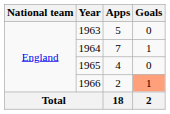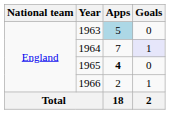(118, 30) no background -> (118, 30) lightblue background
(149, 48) no background -> (149, 48) lavender background
(118, 65) normal -> (118, 65) bold
(149, 83) lightsalmon background -> (149, 83) no background
